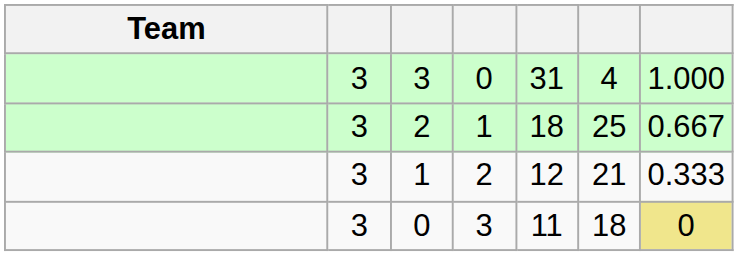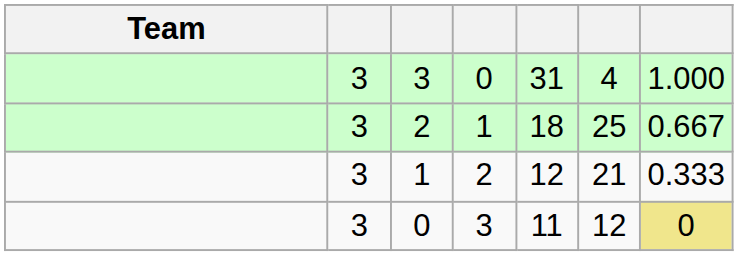(609, 224) 18 -> (609, 224) 12
